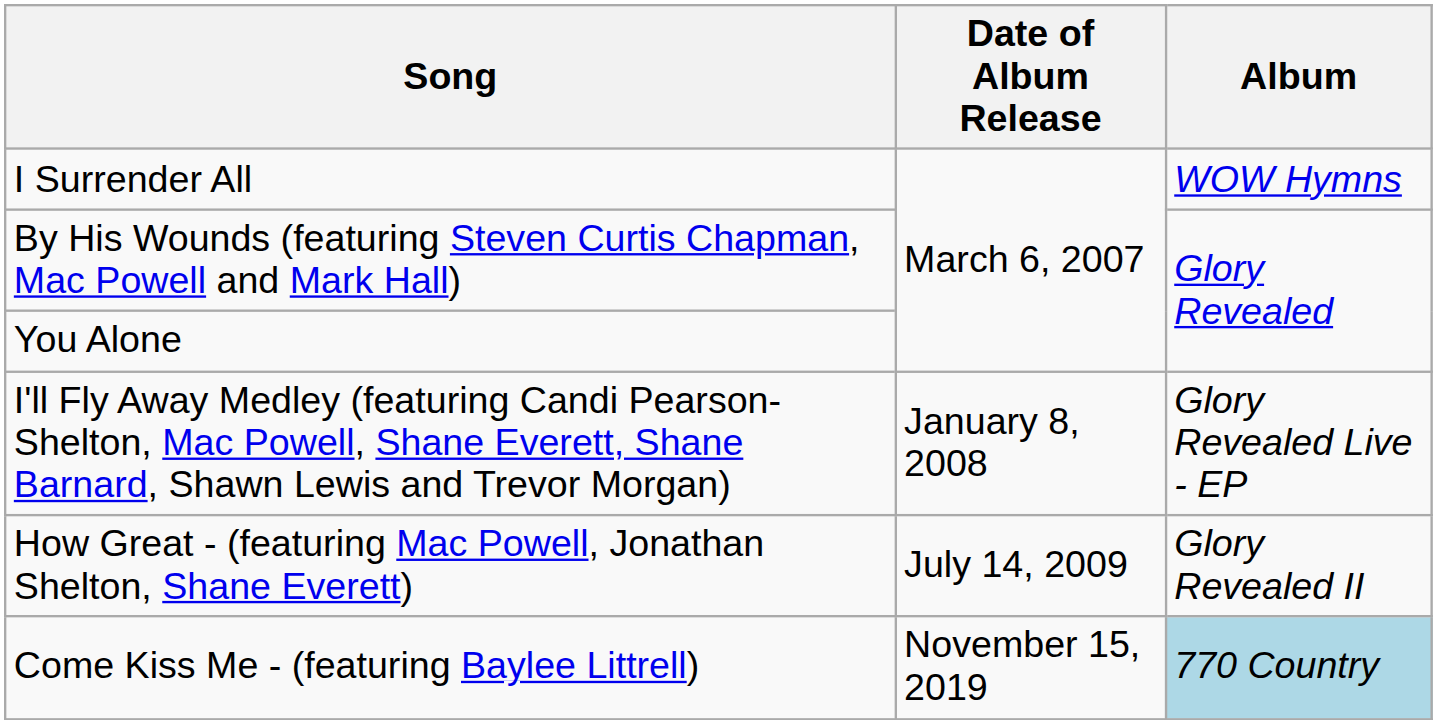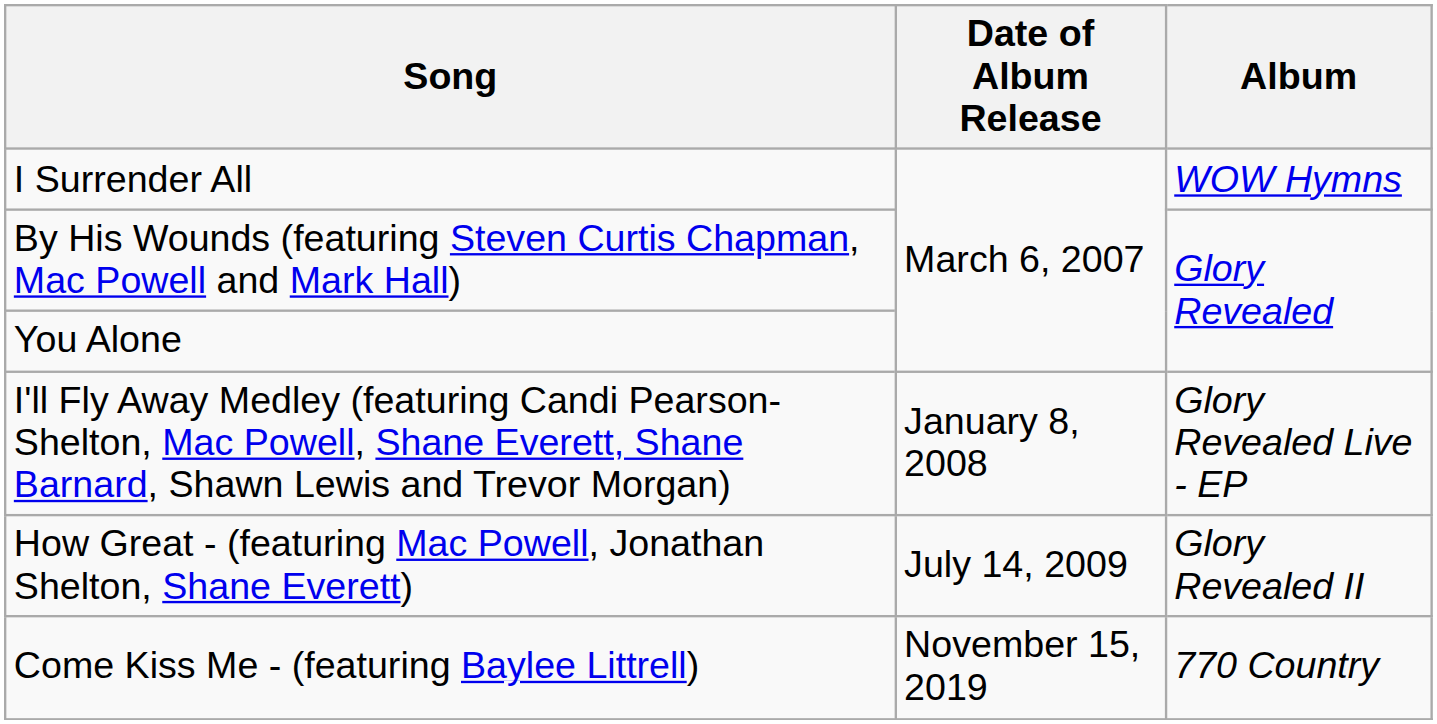(1277, 667) lightblue background -> (1277, 667) no background
